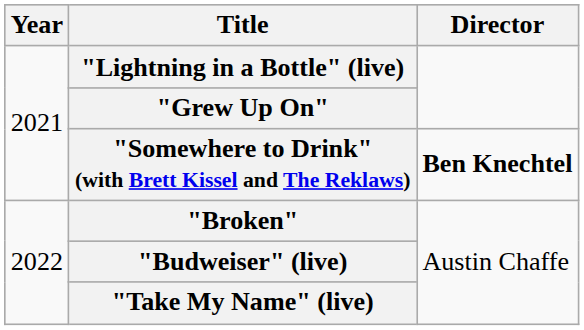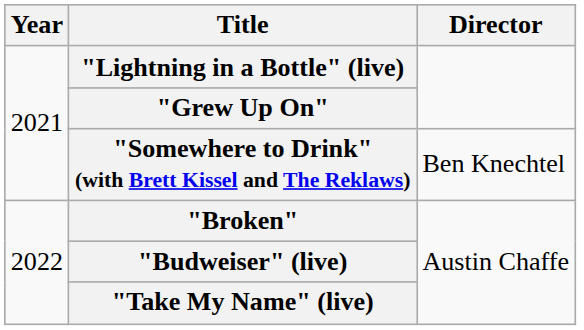(497, 163) bold -> (494, 163) normal
